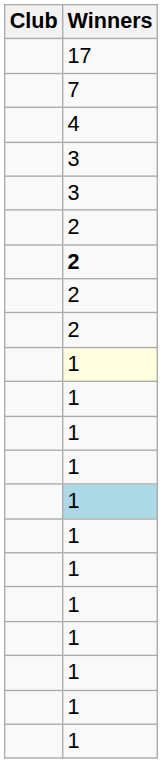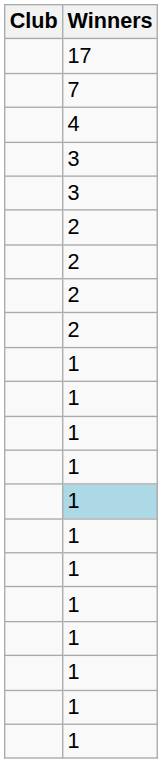(74, 261) bold -> (74, 261) normal
(74, 364) lightyellow background -> (74, 364) no background
